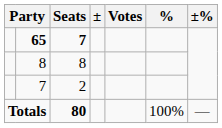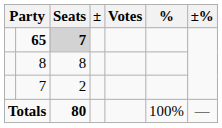(82, 39) no background -> (82, 39) lightgrey background
